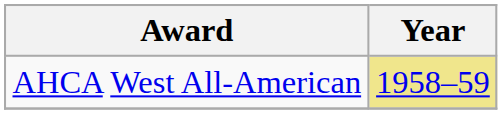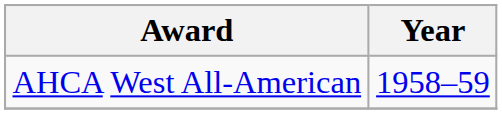(433, 81) khaki background -> (433, 81) no background
